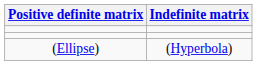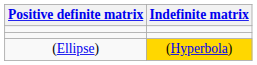(199, 49) no background -> (199, 49) gold background
